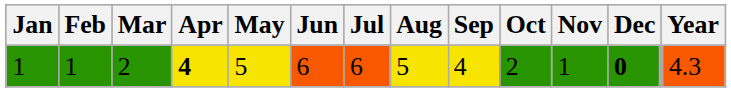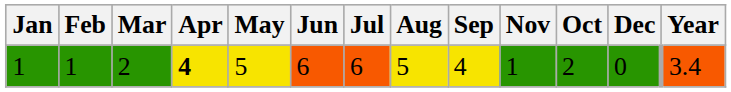columns swapped: (526, 24) <-> (580, 24)
(620, 65) bold -> (620, 65) normal
(685, 65) 4.3 -> (685, 65) 3.4
